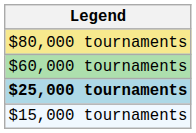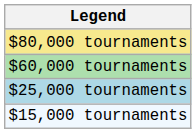(98, 91) bold -> (98, 91) normal
